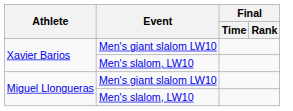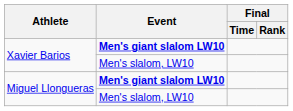(158, 47) normal -> (162, 47) bold
(158, 81) normal -> (162, 81) bold
